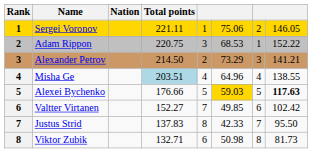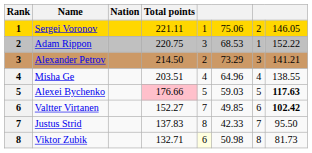(170, 76) lightblue background -> (170, 76) no background
(170, 92) no background -> (170, 92) pink background
(232, 92) gold background -> (232, 92) no background
(286, 108) normal -> (286, 108) bold
(204, 140) no background -> (204, 140) lightyellow background
